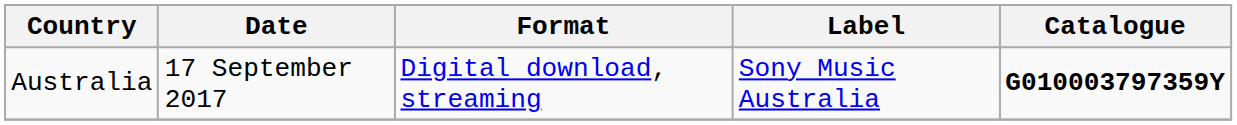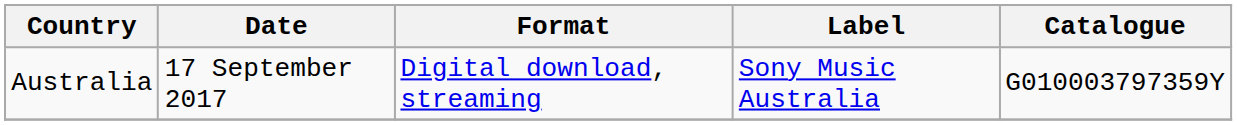(1115, 84) bold -> (1115, 84) normal
